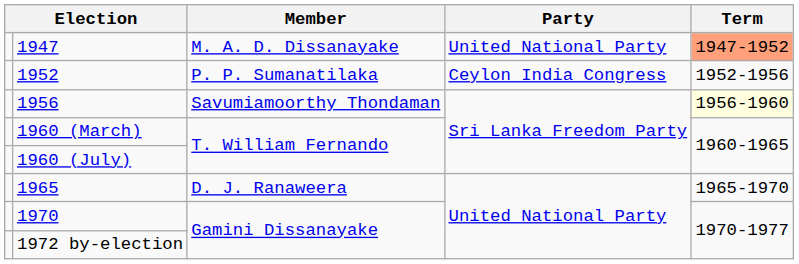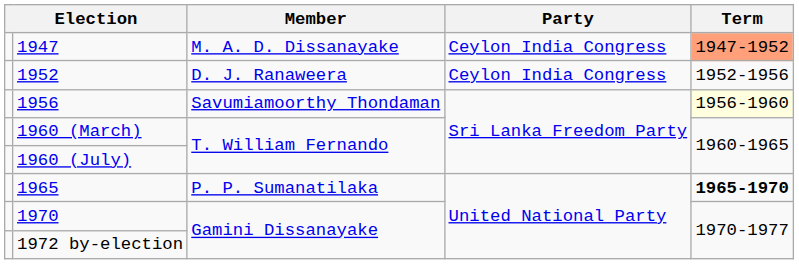(557, 47) United National Party -> (557, 47) Ceylon India Congress
(285, 75) P. P. Sumanatilaka -> (269, 75) D. J. Ranaweera
(269, 188) D. J. Ranaweera -> (285, 188) P. P. Sumanatilaka
(742, 188) normal -> (742, 188) bold
